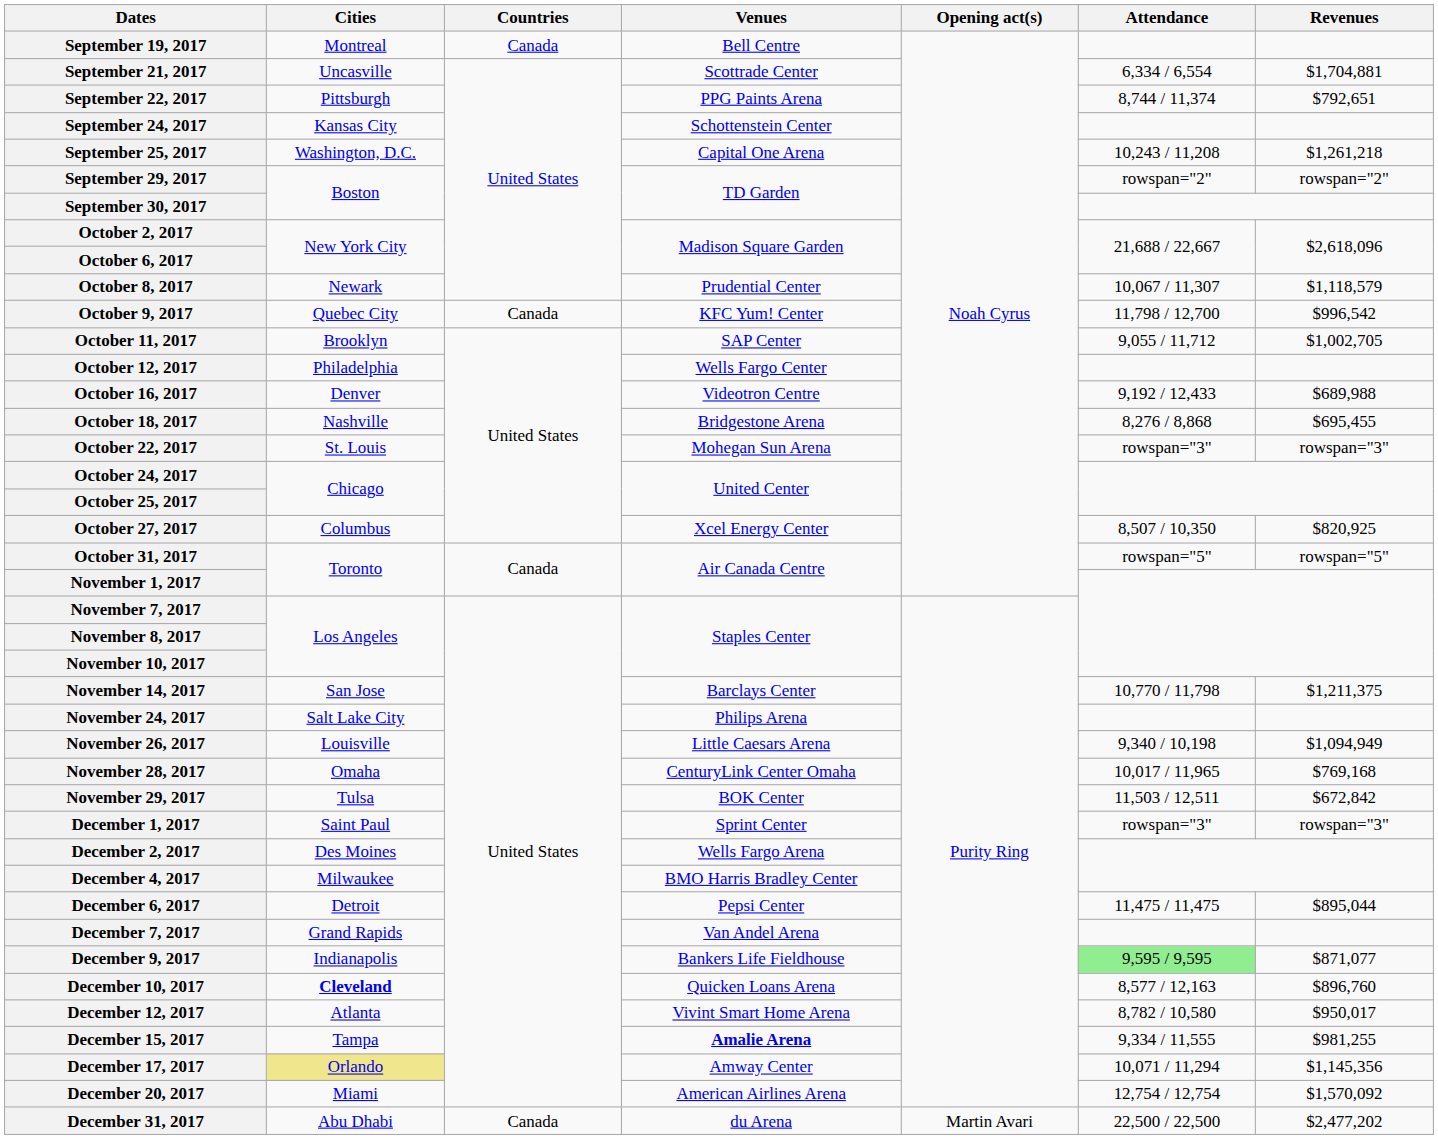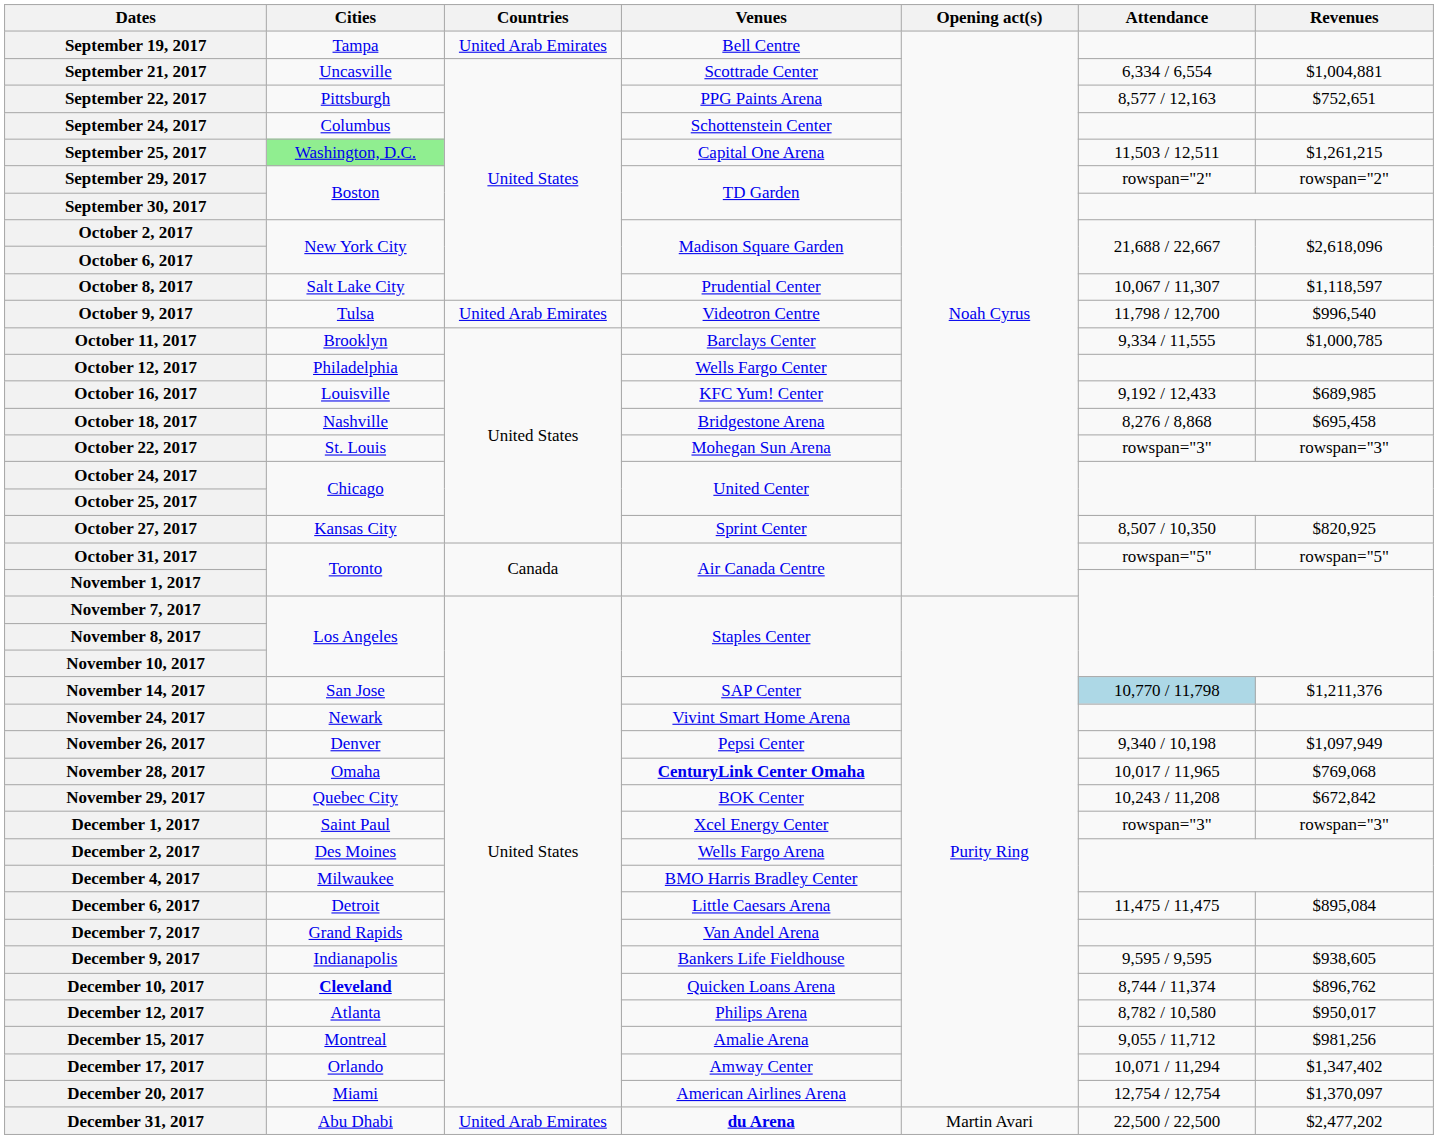(355, 44) Montreal -> (355, 44) Tampa
(533, 44) Canada -> (533, 44) United Arab Emirates
(1344, 71) $1,704,881 -> (1344, 71) $1,004,881
(1167, 98) 8,744 / 11,374 -> (1167, 98) 8,577 / 12,163
(1344, 98) $792,651 -> (1344, 98) $752,651
(355, 125) Kansas City -> (355, 125) Columbus
(355, 152) no background -> (355, 152) lightgreen background
(1167, 152) 10,243 / 11,208 -> (1167, 152) 11,503 / 12,511
(1344, 152) $1,261,218 -> (1344, 152) $1,261,215
(355, 286) Newark -> (355, 286) Salt Lake City
(1344, 286) $1,118,579 -> (1344, 286) $1,118,597
(355, 313) Quebec City -> (355, 313) Tulsa
(533, 313) Canada -> (533, 313) United Arab Emirates
(761, 313) KFC Yum! Center -> (761, 313) Videotron Centre
(1344, 313) $996,542 -> (1344, 313) $996,540
(761, 340) SAP Center -> (761, 340) Barclays Center
(1167, 340) 9,055 / 11,712 -> (1167, 340) 9,334 / 11,555
(1344, 340) $1,002,705 -> (1344, 340) $1,000,785
(355, 394) Denver -> (355, 394) Louisville
(761, 394) Videotron Centre -> (761, 394) KFC Yum! Center
(1344, 394) $689,988 -> (1344, 394) $689,985
(1344, 421) $695,455 -> (1344, 421) $695,458
(355, 529) Columbus -> (355, 529) Kansas City
(761, 529) Xcel Energy Center -> (761, 529) Sprint Center
(761, 690) Barclays Center -> (761, 690) SAP Center
(1167, 690) no background -> (1167, 690) lightblue background
(1344, 690) $1,211,375 -> (1344, 690) $1,211,376
(355, 717) Salt Lake City -> (355, 717) Newark
(761, 717) Philips Arena -> (761, 717) Vivint Smart Home Arena
(355, 744) Louisville -> (355, 744) Denver
(761, 744) Little Caesars Arena -> (761, 744) Pepsi Center
(1344, 744) $1,094,949 -> (1344, 744) $1,097,949
(761, 771) normal -> (761, 771) bold
(1344, 771) $769,168 -> (1344, 771) $769,068
(355, 797) Tulsa -> (355, 797) Quebec City
(1167, 797) 11,503 / 12,511 -> (1167, 797) 10,243 / 11,208
(761, 824) Sprint Center -> (761, 824) Xcel Energy Center
(761, 905) Pepsi Center -> (761, 905) Little Caesars Arena
(1344, 905) $895,044 -> (1344, 905) $895,084
(1167, 959) lightgreen background -> (1167, 959) no background
(1344, 959) $871,077 -> (1344, 959) $938,605
(1167, 986) 8,577 / 12,163 -> (1167, 986) 8,744 / 11,374
(1344, 986) $896,760 -> (1344, 986) $896,762
(761, 1013) Vivint Smart Home Arena -> (761, 1013) Philips Arena
(355, 1040) Tampa -> (355, 1040) Montreal
(761, 1040) bold -> (761, 1040) normal
(1167, 1040) 9,334 / 11,555 -> (1167, 1040) 9,055 / 11,712
(1344, 1040) $981,255 -> (1344, 1040) $981,256
(355, 1066) khaki background -> (355, 1066) no background
(1344, 1066) $1,145,356 -> (1344, 1066) $1,347,402
(1344, 1093) $1,570,092 -> (1344, 1093) $1,370,097
(533, 1120) Canada -> (533, 1120) United Arab Emirates
(761, 1120) normal -> (761, 1120) bold
